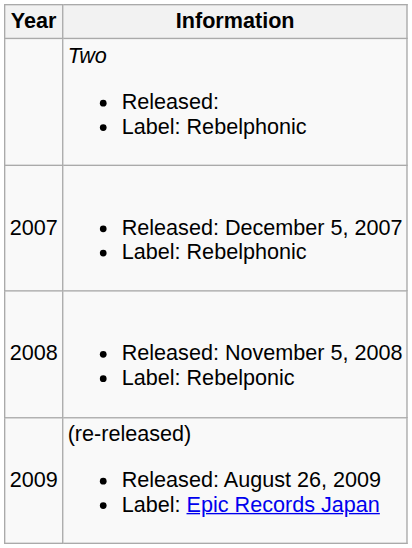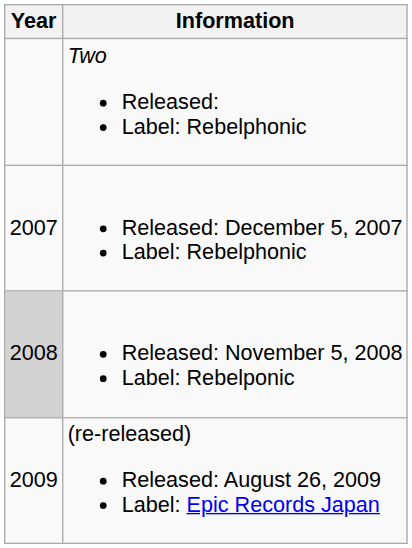(34, 353) no background -> (34, 353) lightgrey background
